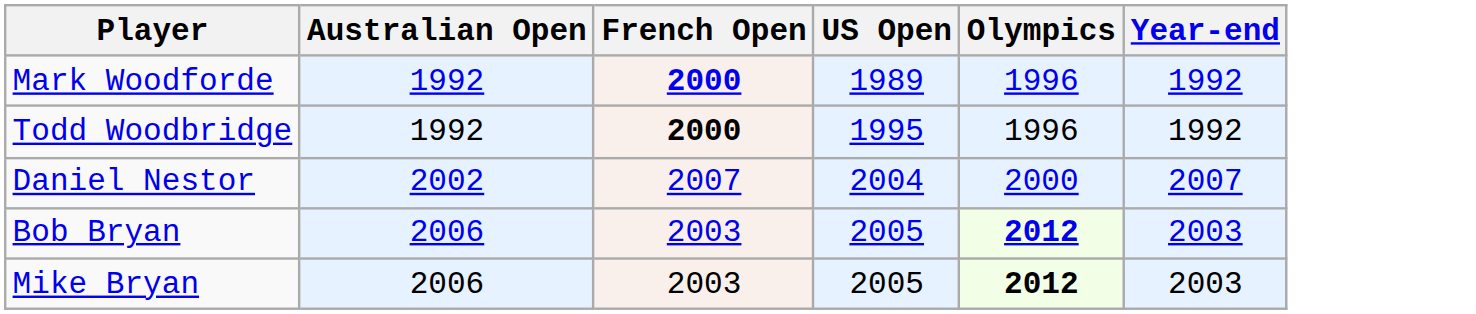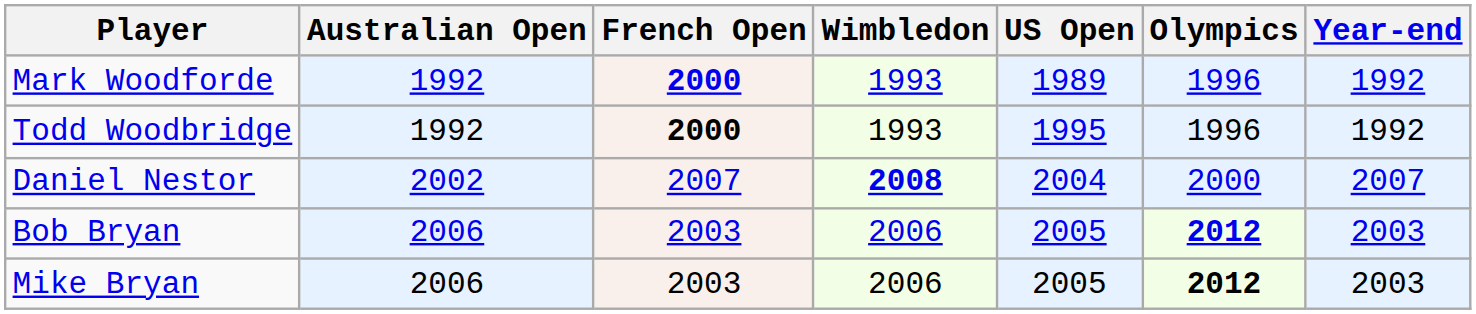+ column: (905, 31)
